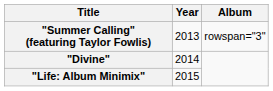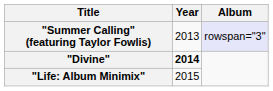(235, 36) no background -> (235, 36) lavender background
(187, 59) normal -> (187, 59) bold
